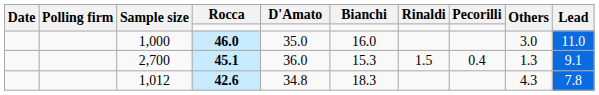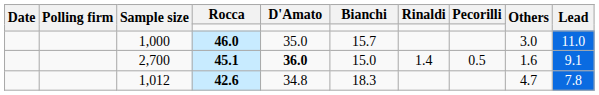(364, 40) 16.0 -> (364, 40) 15.7
(295, 60) normal -> (295, 60) bold
(364, 60) 15.3 -> (364, 60) 15.0
(424, 60) 1.5 -> (424, 60) 1.4
(477, 60) 0.4 -> (477, 60) 0.5
(529, 60) 1.3 -> (529, 60) 1.6
(529, 80) 4.3 -> (529, 80) 4.7
